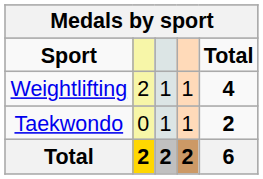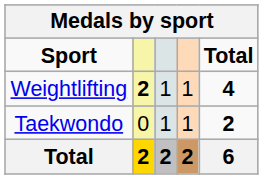(143, 89) normal -> (143, 89) bold
